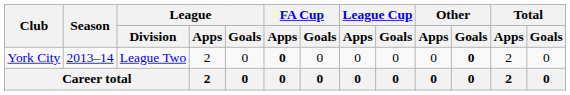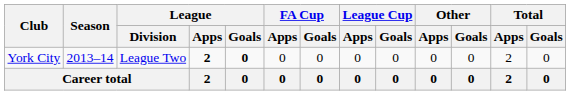(207, 57) normal -> (207, 57) bold
(245, 57) normal -> (245, 57) bold
(282, 57) bold -> (282, 57) normal
(471, 57) bold -> (471, 57) normal
